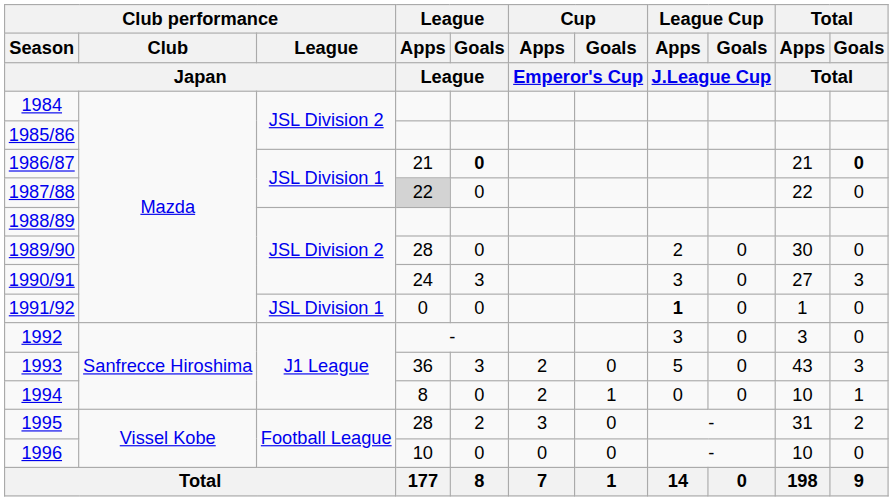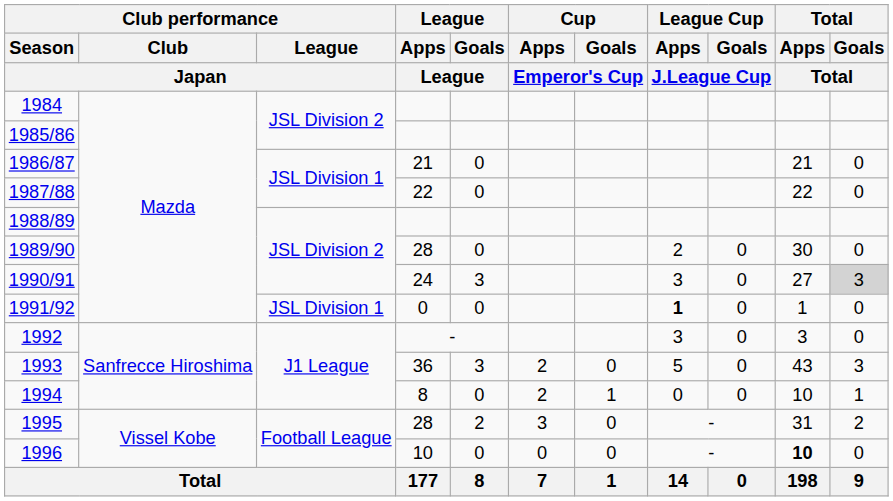(479, 163) bold -> (479, 163) normal
(859, 163) bold -> (859, 163) normal
(423, 192) lightgrey background -> (423, 192) no background
(859, 279) no background -> (859, 279) lightgrey background
(802, 452) normal -> (802, 452) bold
